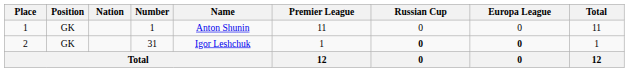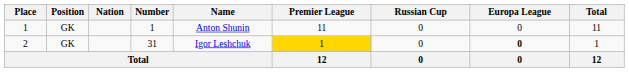(322, 44) no background -> (322, 44) gold background
(421, 44) bold -> (421, 44) normal
